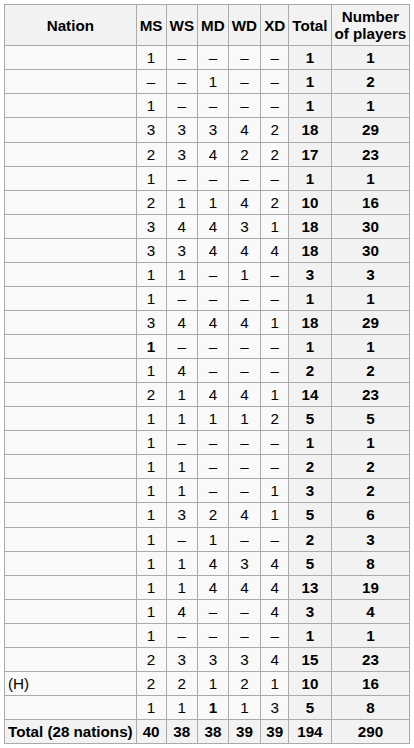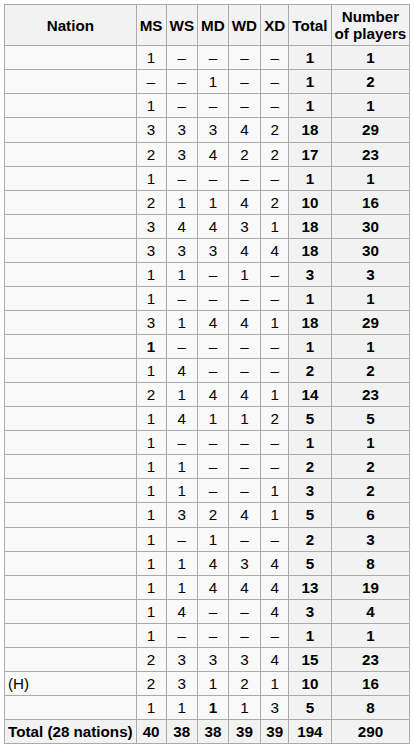(213, 250) 4 -> (213, 250) 3
(182, 322) 4 -> (182, 322) 1
(182, 419) 1 -> (182, 419) 4
(182, 683) 2 -> (182, 683) 3
